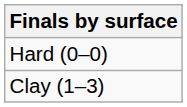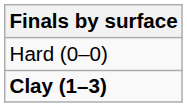(57, 86) normal -> (58, 86) bold
